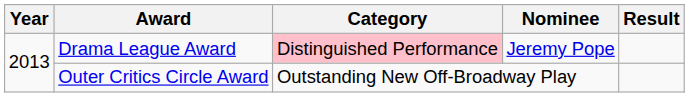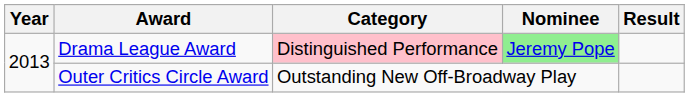(561, 48) no background -> (561, 48) lightgreen background
